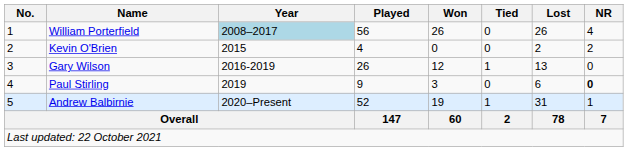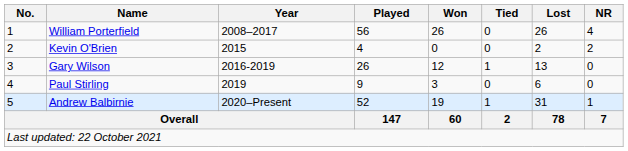(249, 31) lightblue background -> (249, 31) no background
(590, 84) bold -> (590, 84) normal
